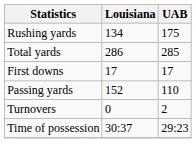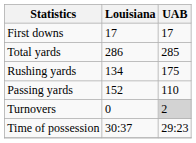rows swapped: (35, 71) <-> (42, 33)
(164, 109) no background -> (164, 109) lightgrey background
